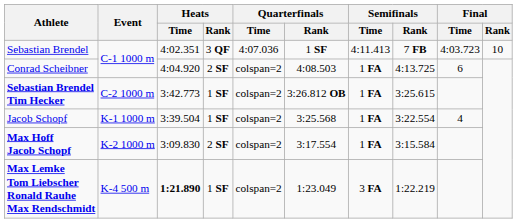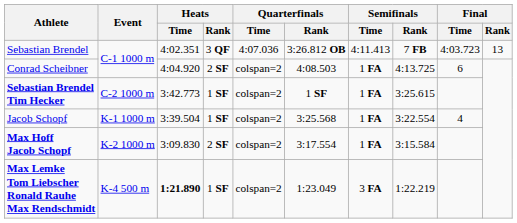(316, 50) 1 SF -> (316, 50) 3:26.812 OB
(497, 50) 10 -> (497, 50) 13
(316, 93) 3:26.812 OB -> (316, 93) 1 SF
